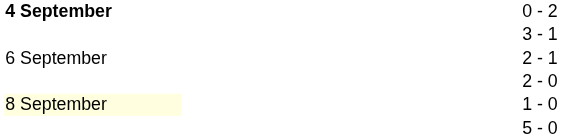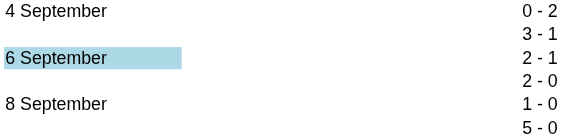(59, 11) bold -> (56, 11) normal
(56, 58) no background -> (56, 58) lightblue background
(56, 104) lightyellow background -> (56, 104) no background
